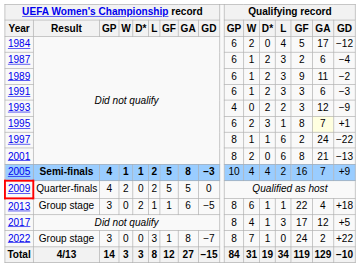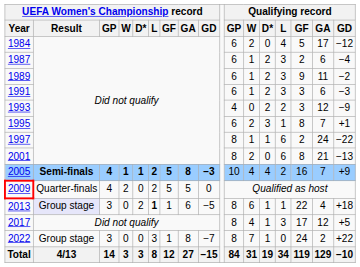(323, 124) lightyellow background -> (323, 124) no background
(66, 206) no background -> (66, 206) lavender background
(154, 206) normal -> (154, 206) bold
